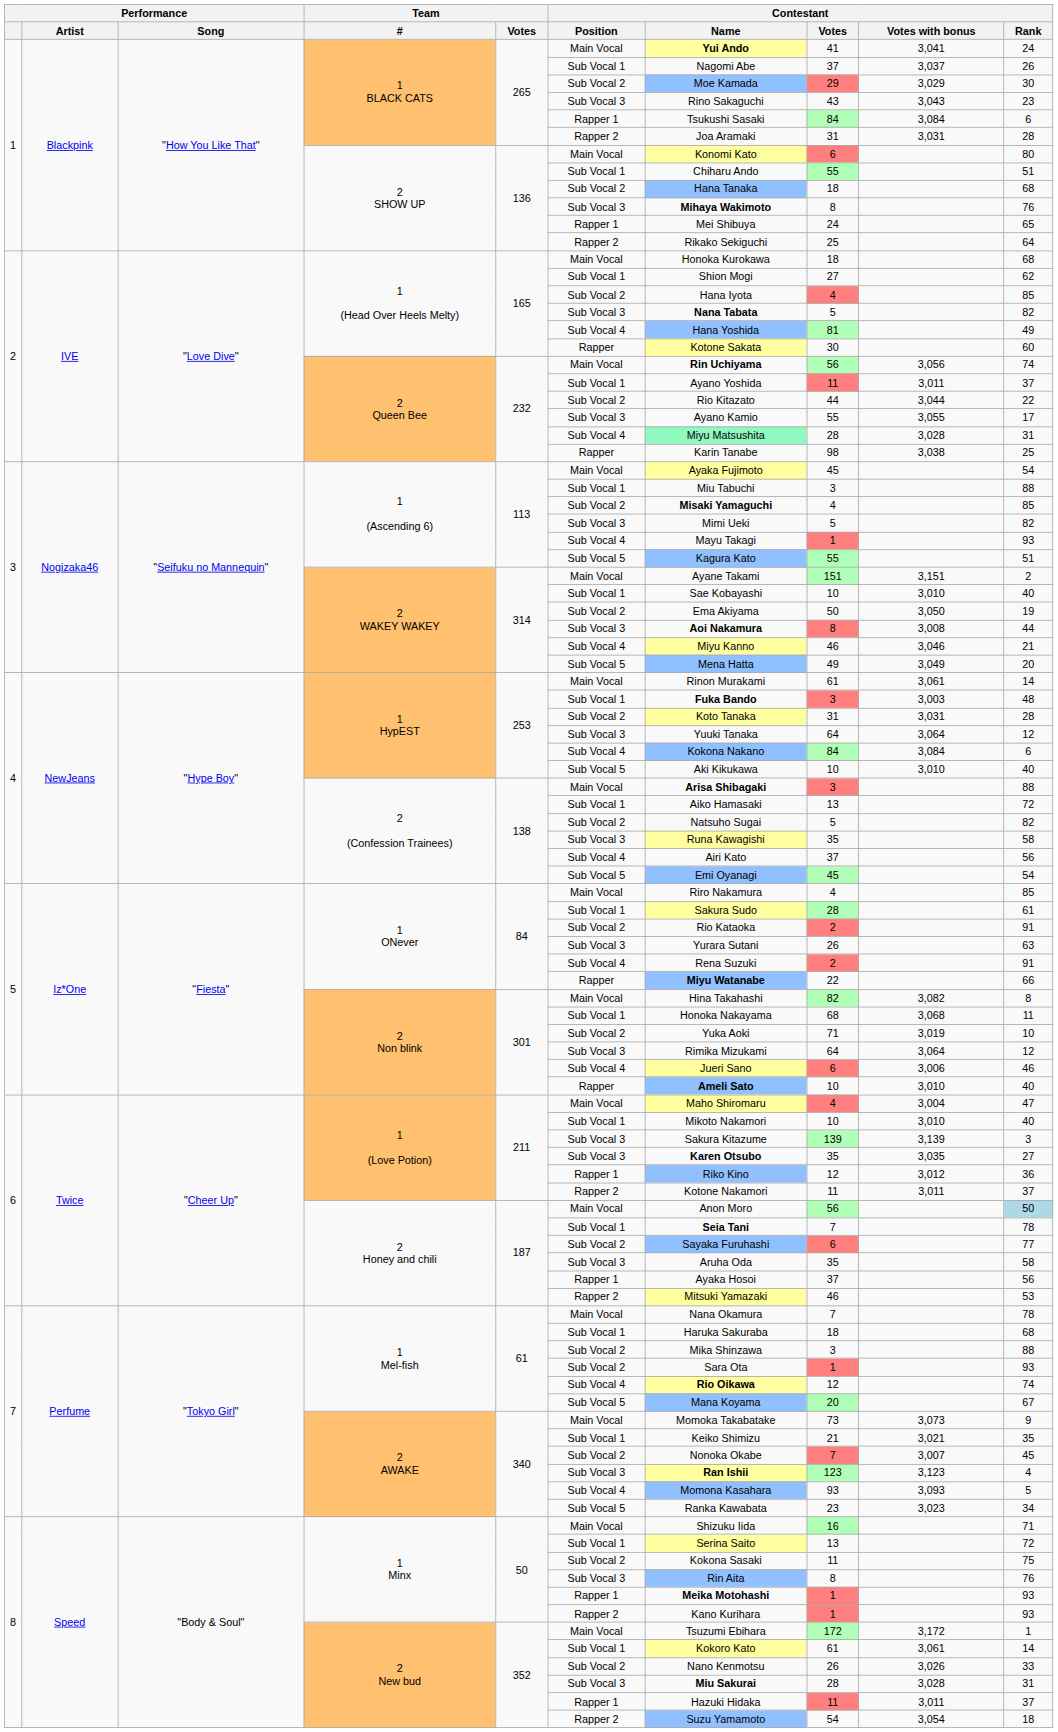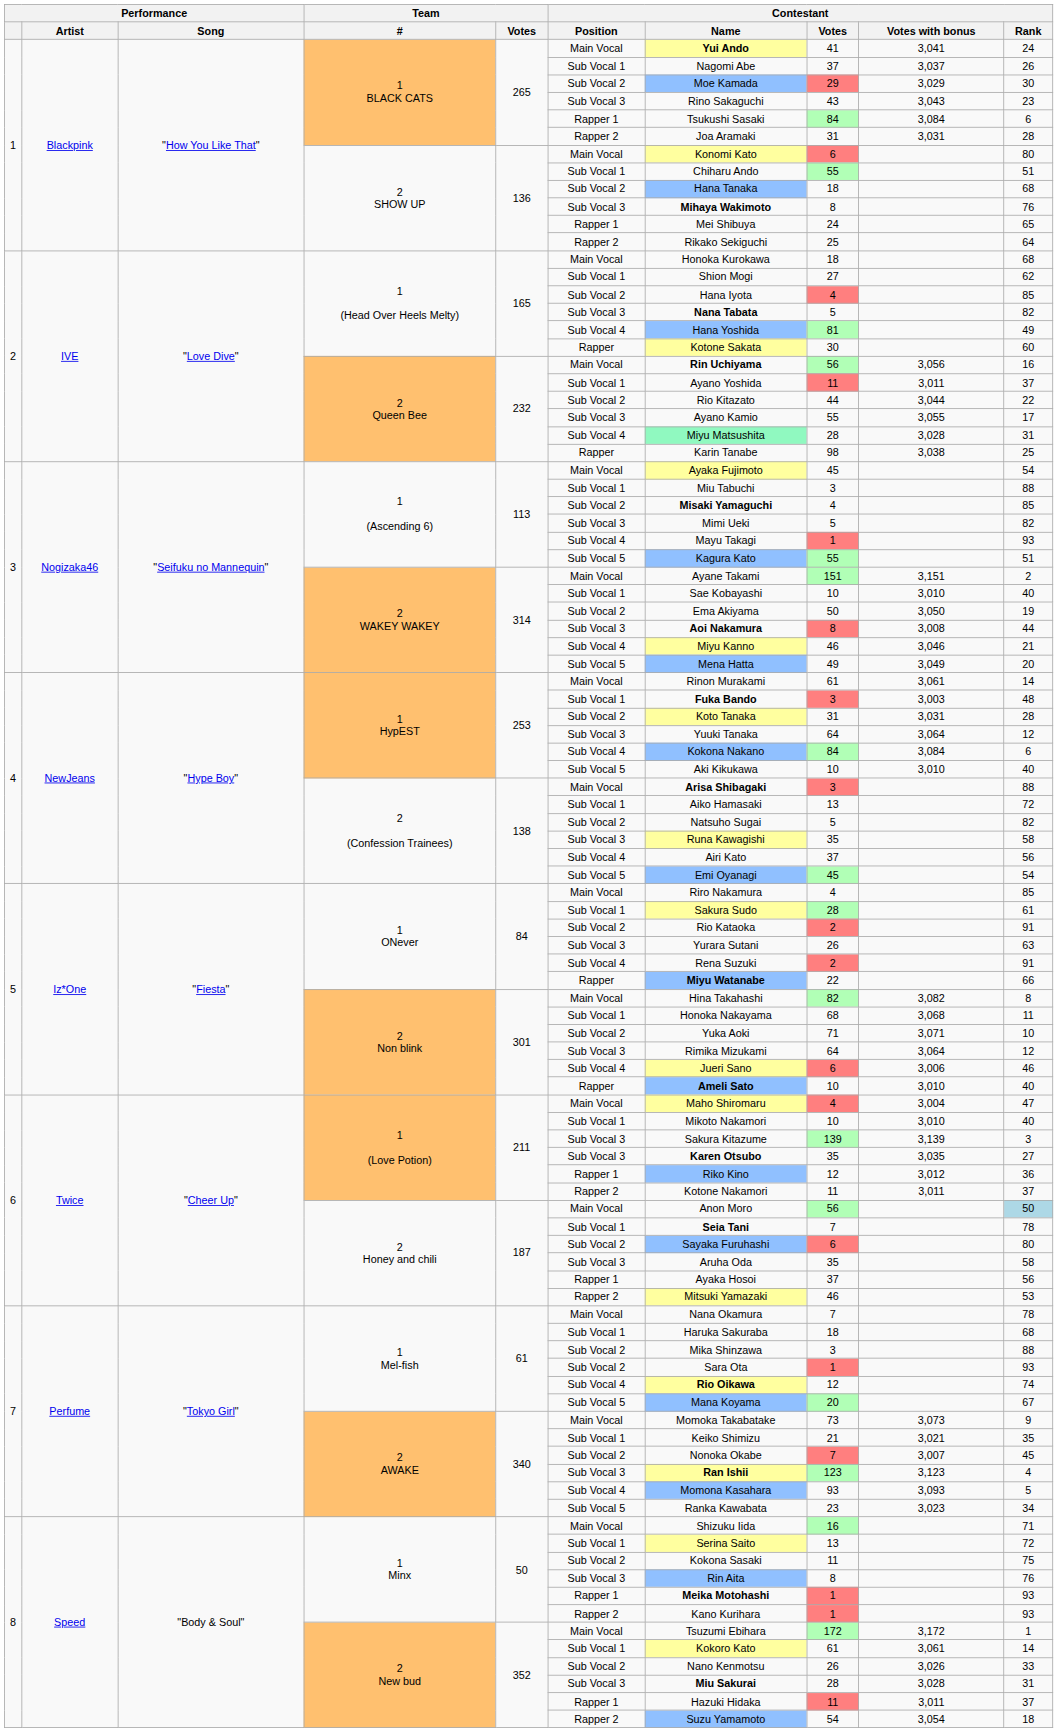(1028, 365) 74 -> (1028, 365) 16
(931, 1033) 3,019 -> (931, 1033) 3,071
(1028, 1244) 77 -> (1028, 1244) 80
